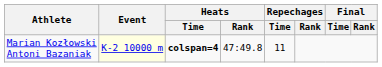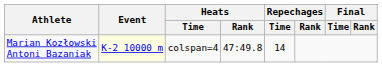(193, 48) bold -> (193, 48) normal
(280, 48) 11 -> (280, 48) 14
